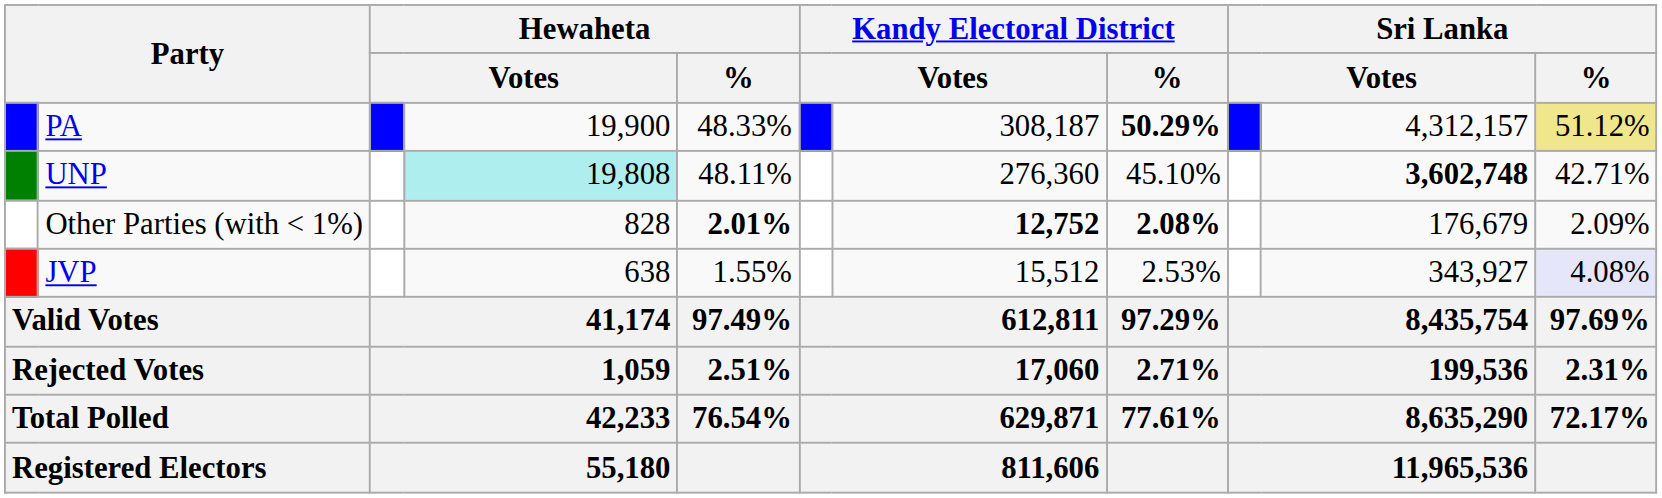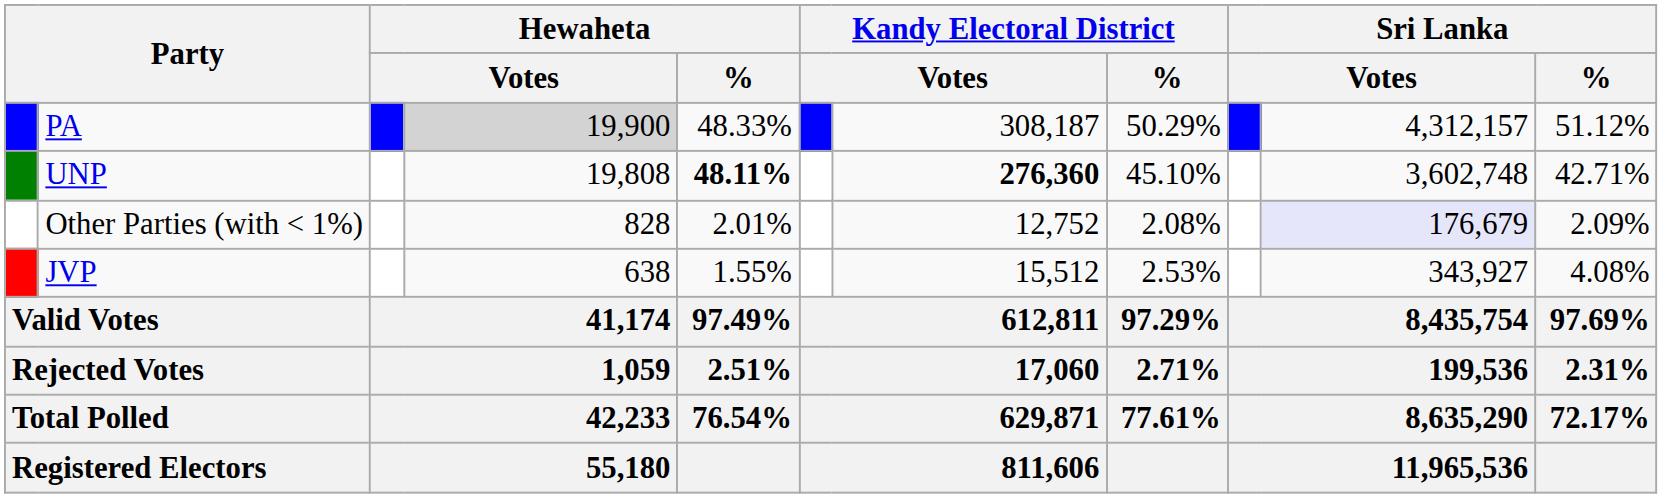(628, 126) no background -> (628, 126) lightgrey background
(1171, 126) bold -> (1173, 126) normal
(1602, 126) khaki background -> (1602, 126) no background
(628, 175) paleturquoise background -> (628, 175) no background
(745, 175) normal -> (743, 175) bold
(1049, 175) normal -> (1049, 175) bold
(1467, 175) bold -> (1467, 175) normal
(750, 223) bold -> (752, 223) normal
(1057, 223) bold -> (1057, 223) normal
(1179, 223) bold -> (1181, 223) normal
(1478, 223) no background -> (1478, 223) lavender background
(1610, 272) lavender background -> (1610, 272) no background
